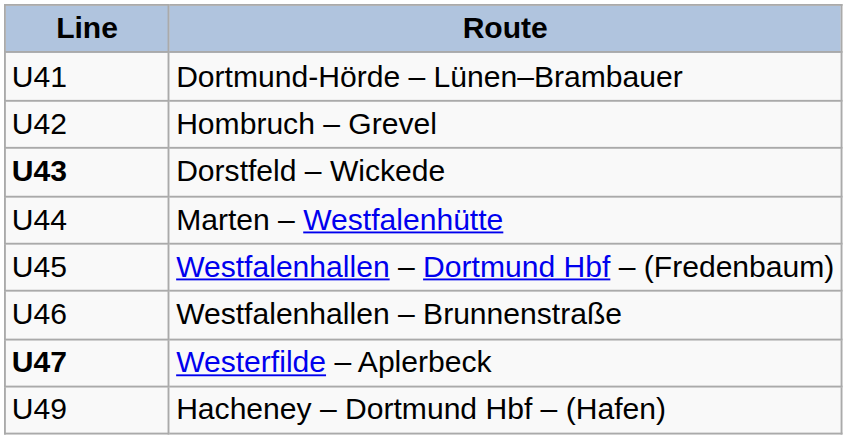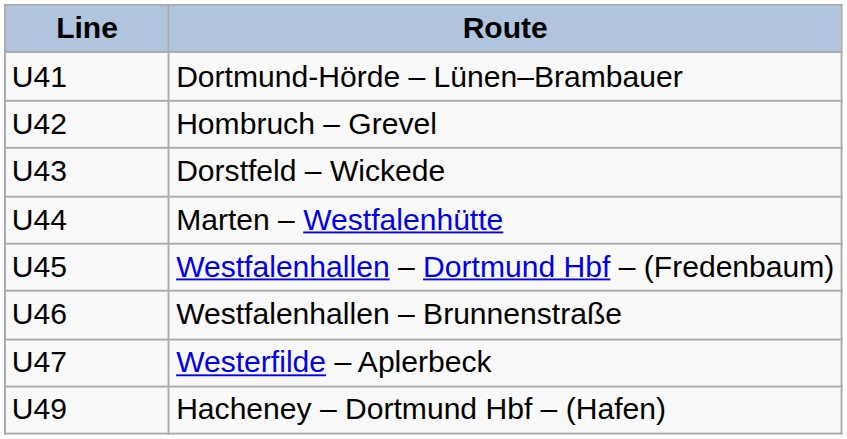(39, 171) bold -> (39, 171) normal
(39, 362) bold -> (39, 362) normal
